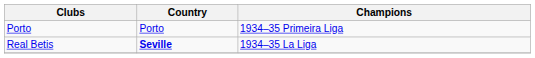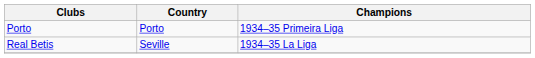(156, 45) bold -> (154, 45) normal
